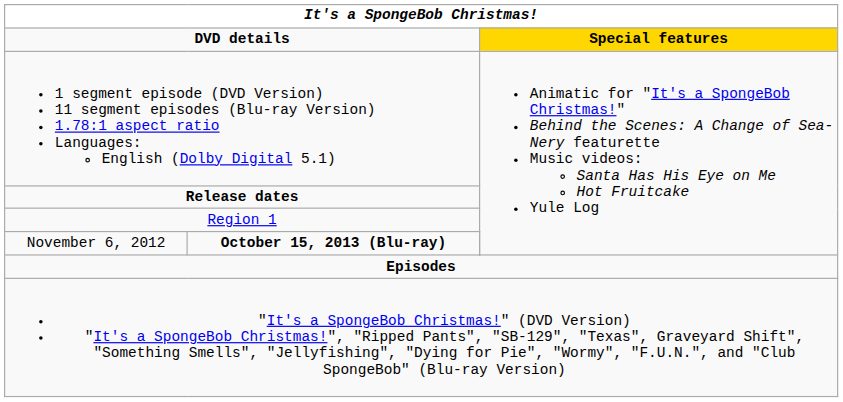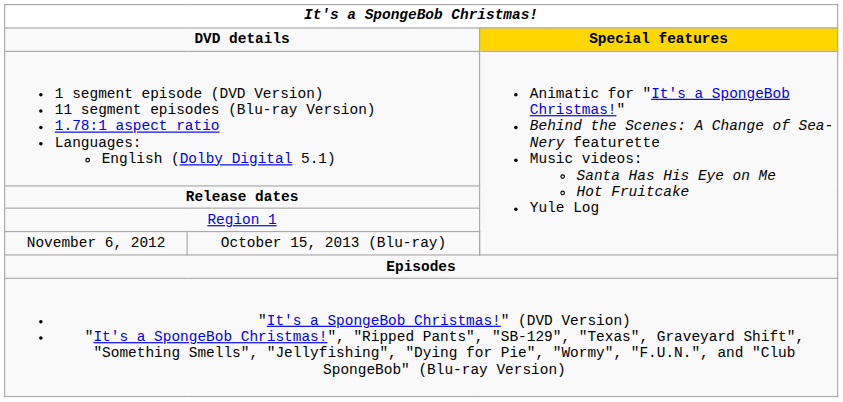(334, 244) bold -> (334, 244) normal
